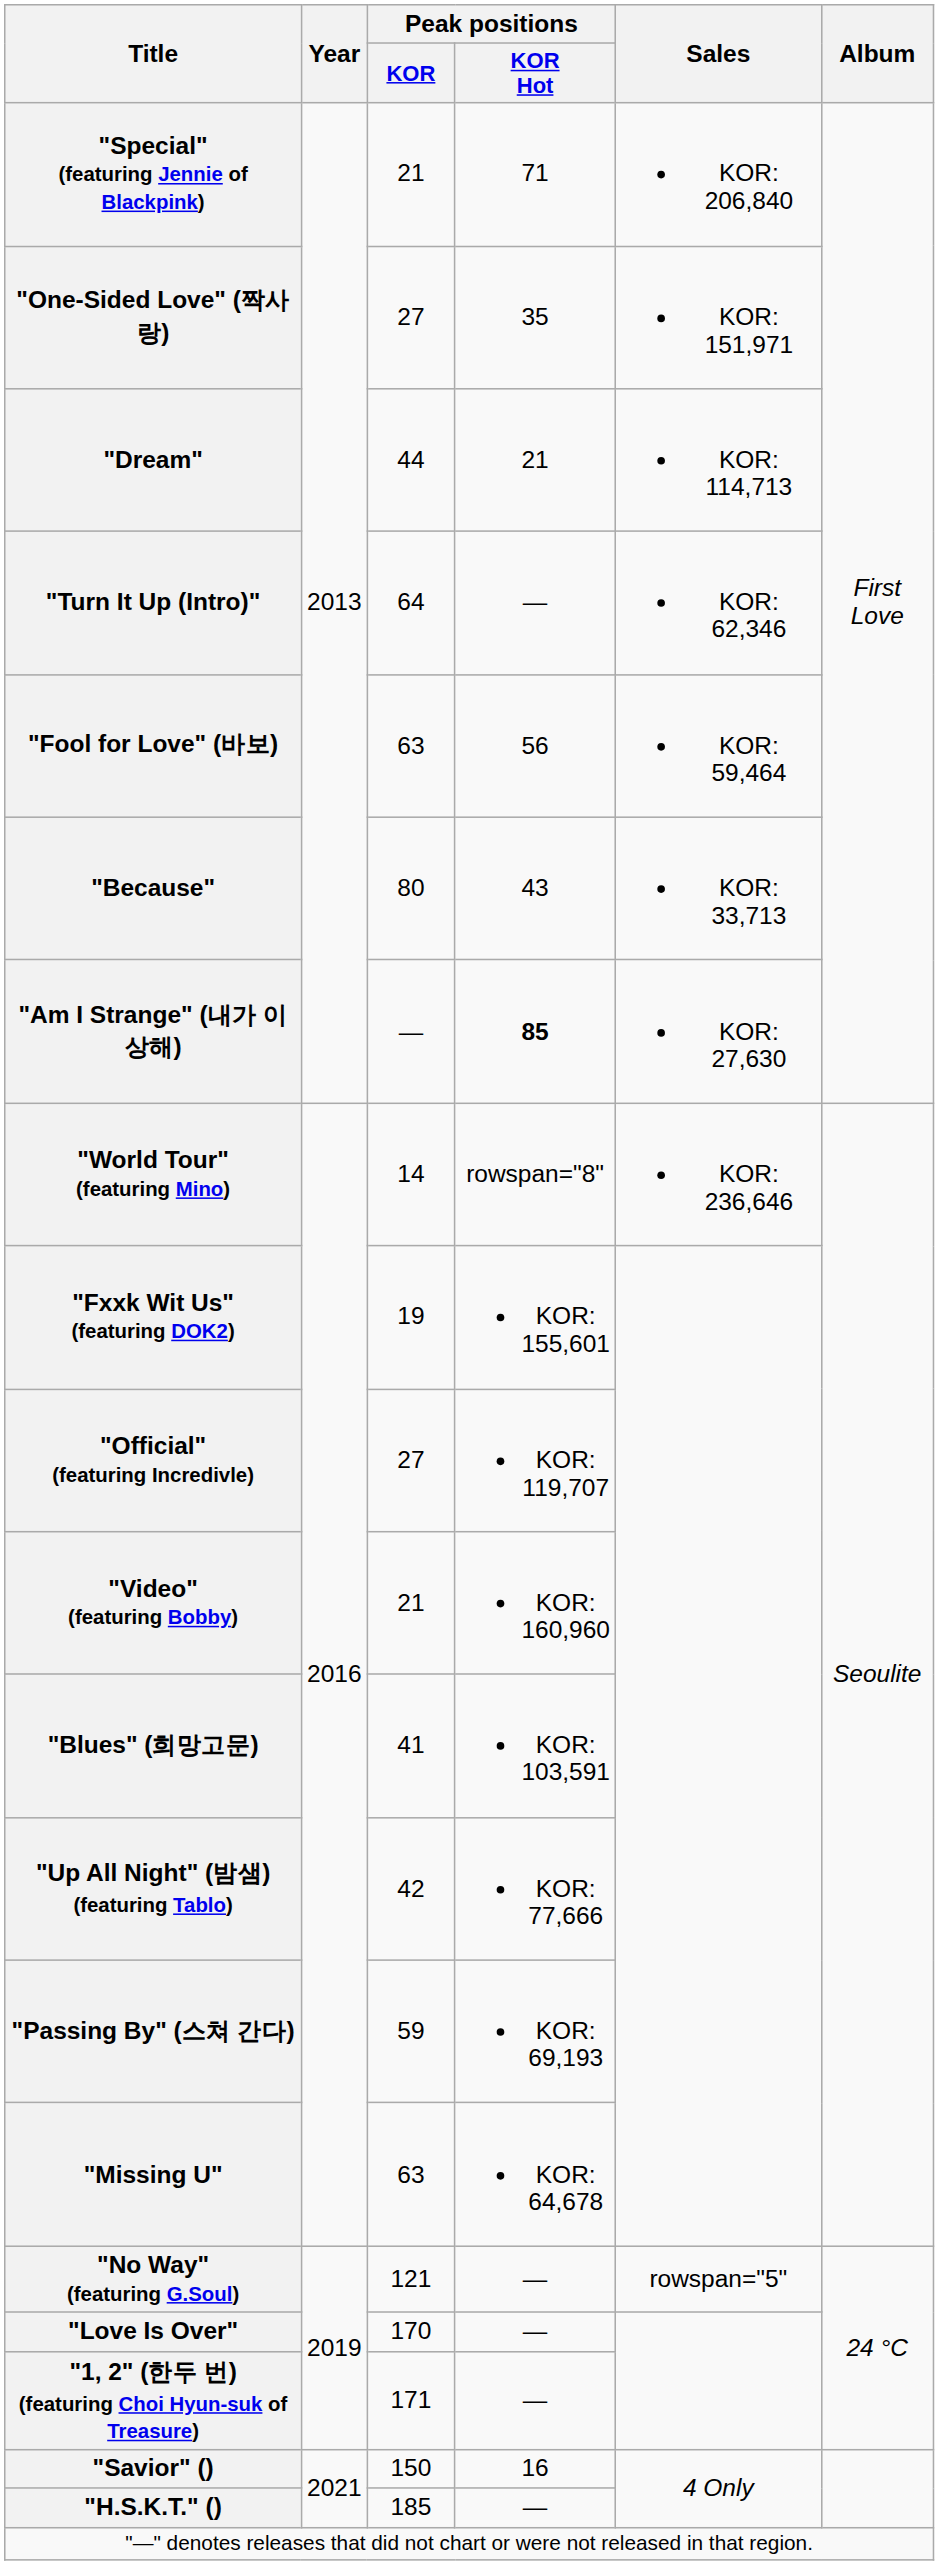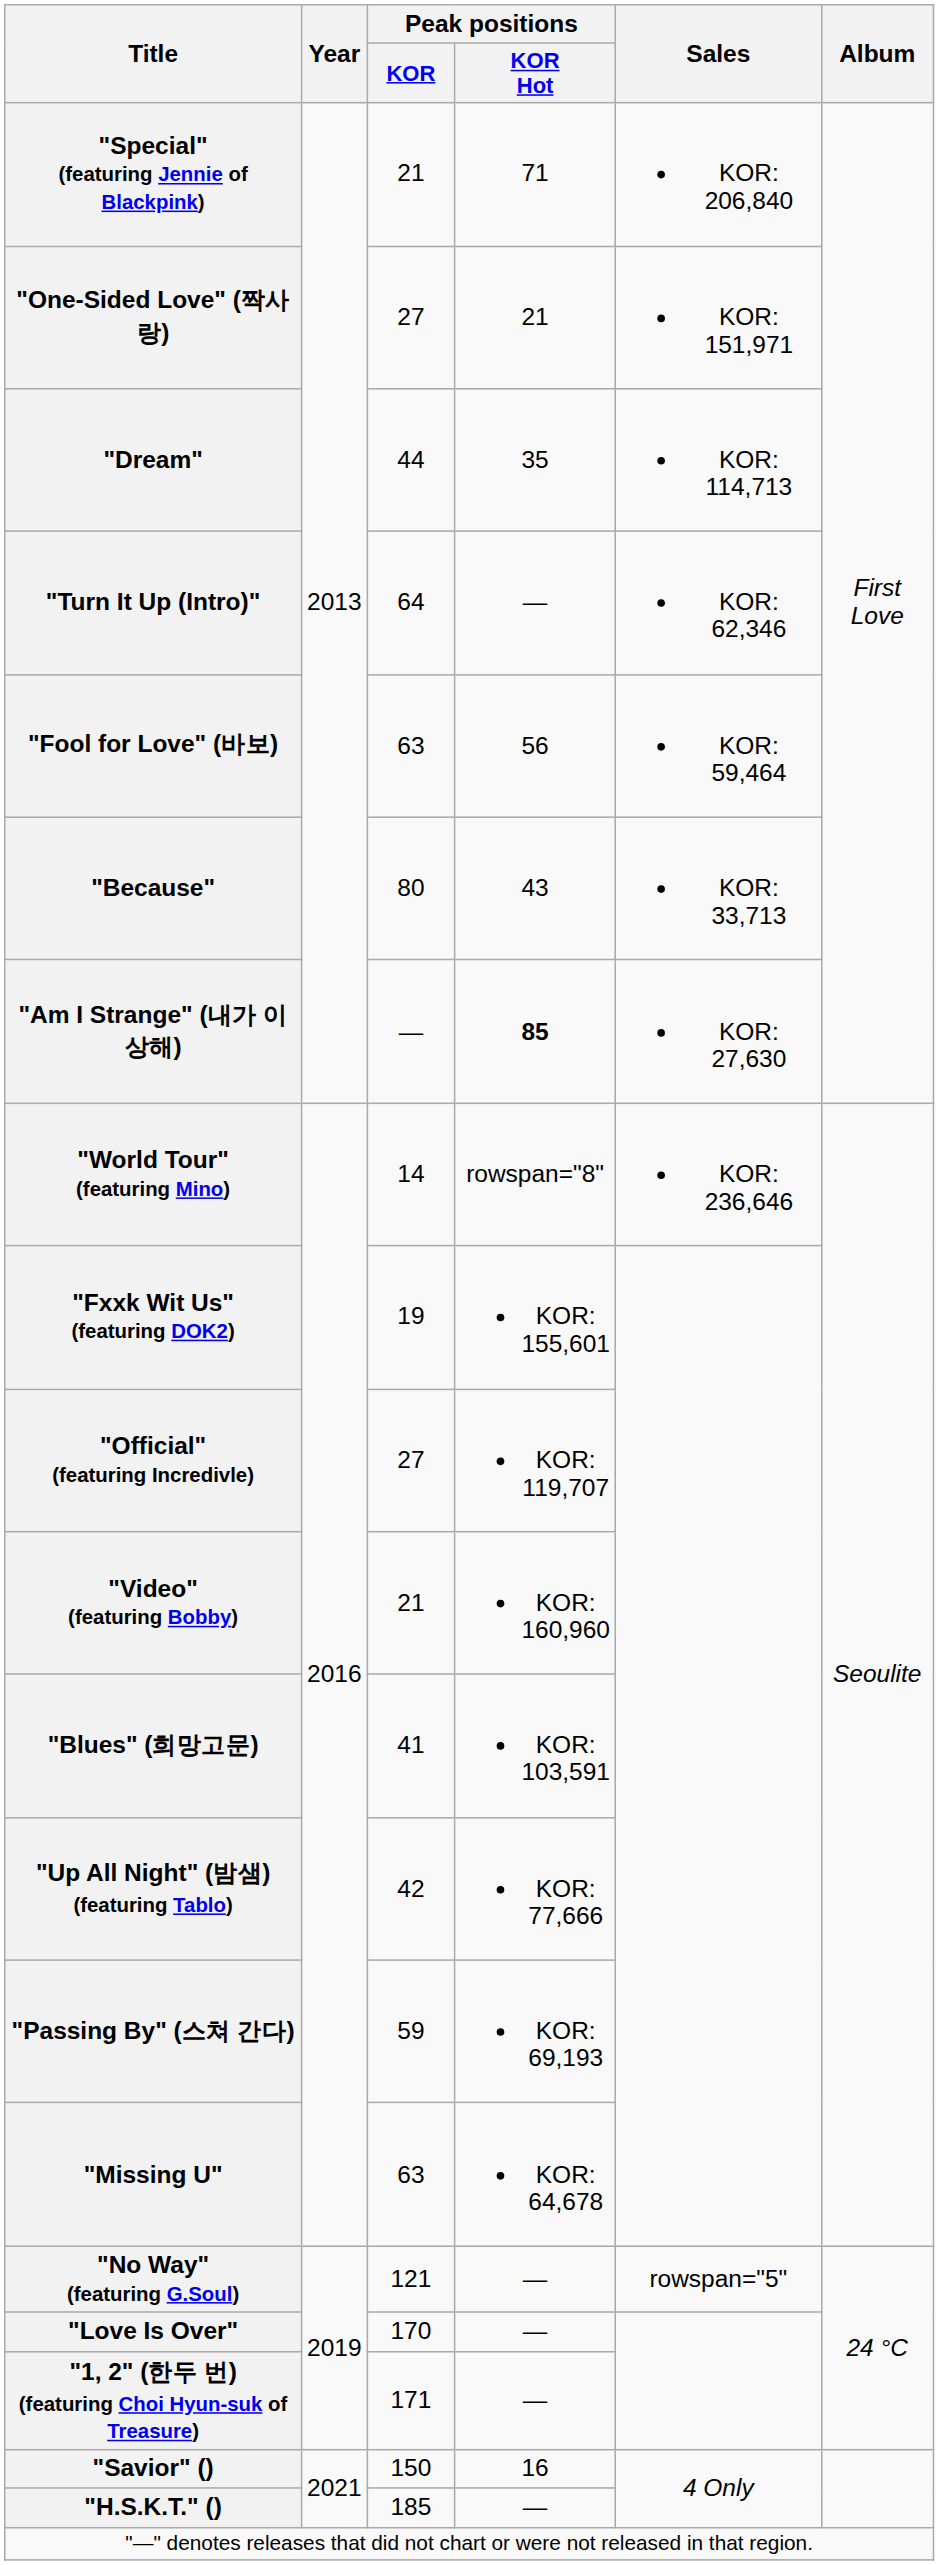(535, 316) 35 -> (535, 316) 21
(535, 459) 21 -> (535, 459) 35
